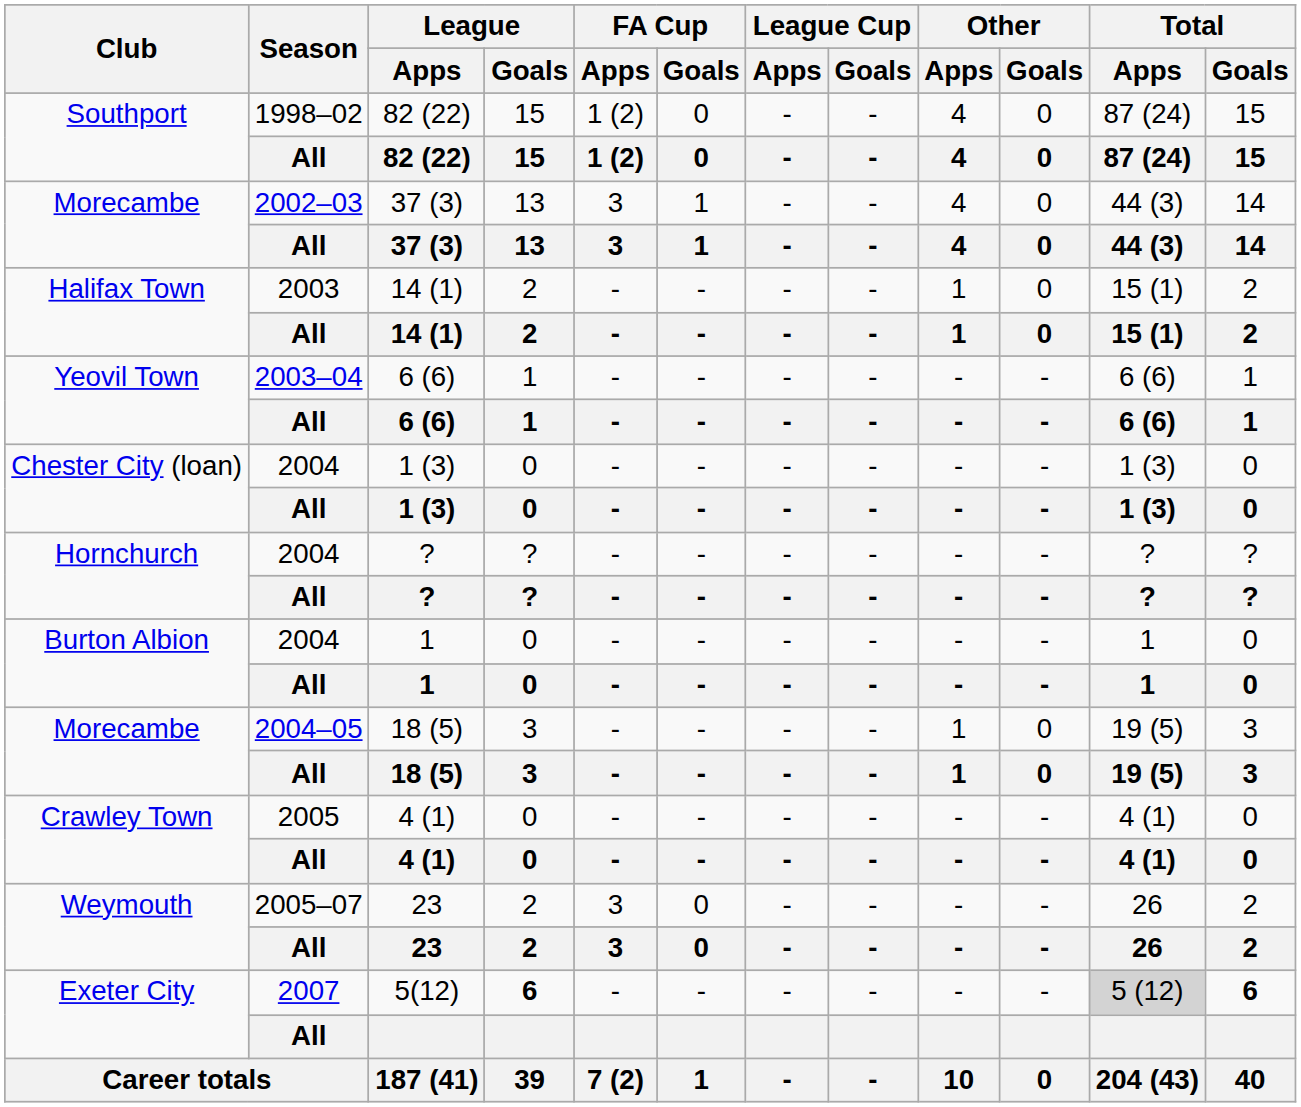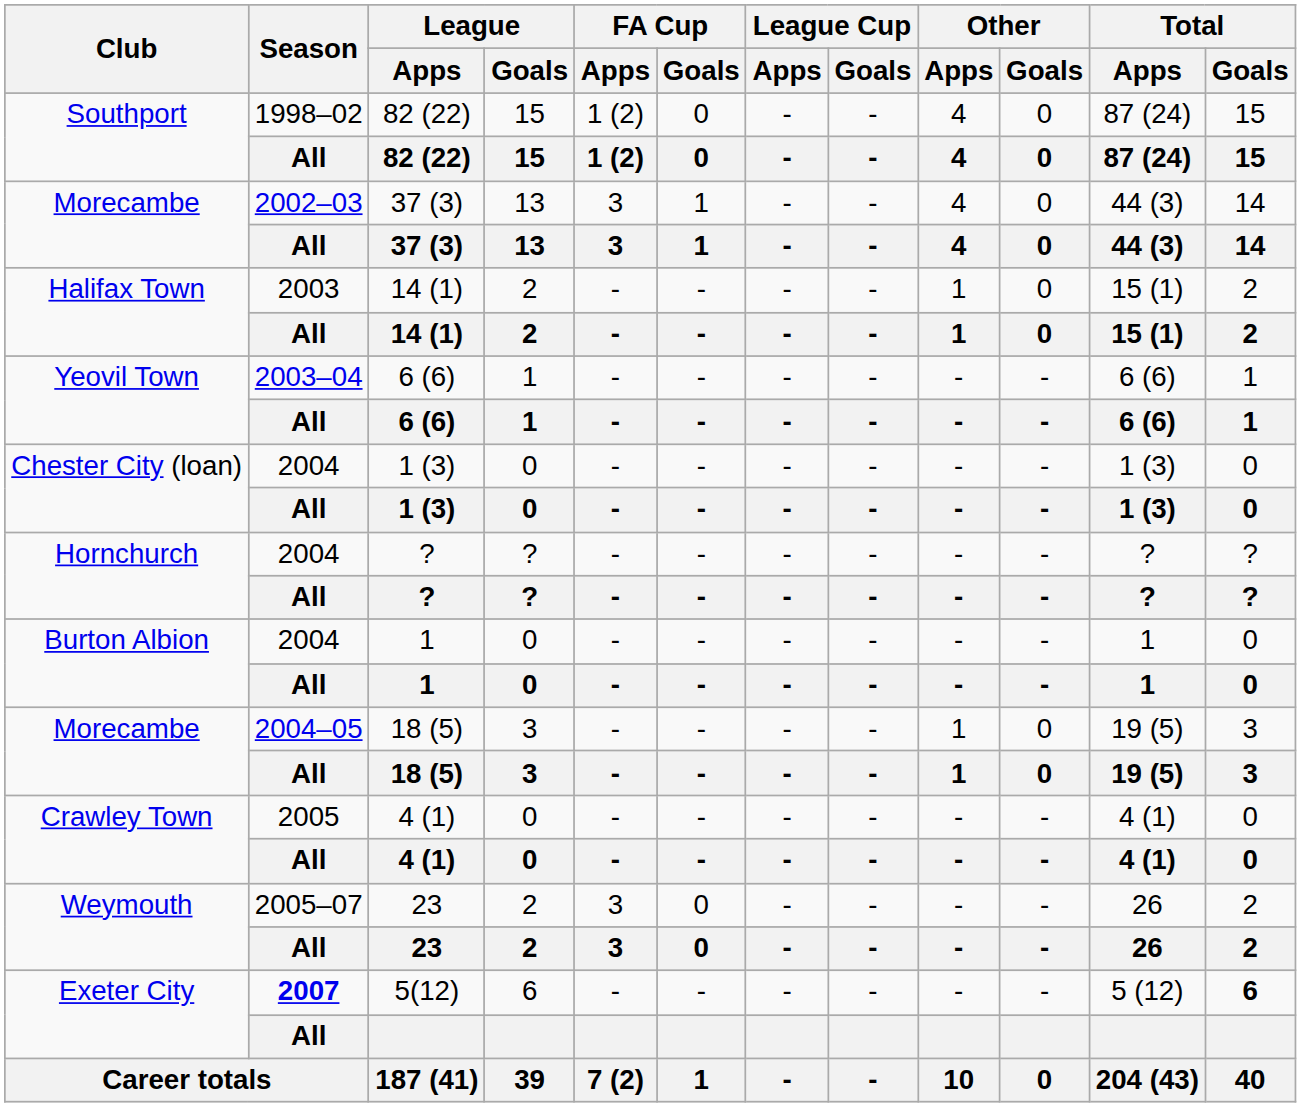(309, 992) normal -> (309, 992) bold
(530, 992) bold -> (530, 992) normal
(1147, 992) lightgrey background -> (1147, 992) no background
